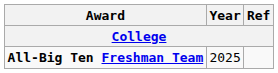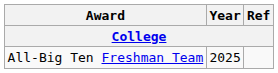(105, 57) bold -> (105, 57) normal
